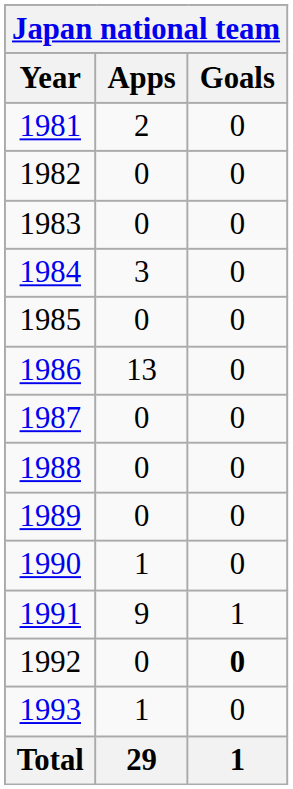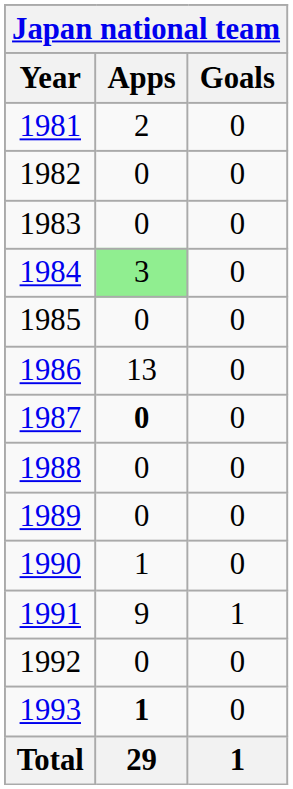(142, 272) no background -> (142, 272) lightgreen background
(142, 418) normal -> (142, 418) bold
(237, 662) bold -> (237, 662) normal
(142, 710) normal -> (142, 710) bold
